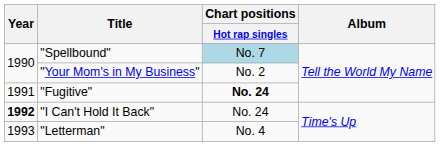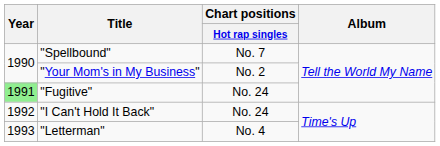(250, 53) lightblue background -> (250, 53) no background
(21, 92) no background -> (21, 92) lightgreen background
(250, 92) bold -> (250, 92) normal
(21, 111) bold -> (21, 111) normal
